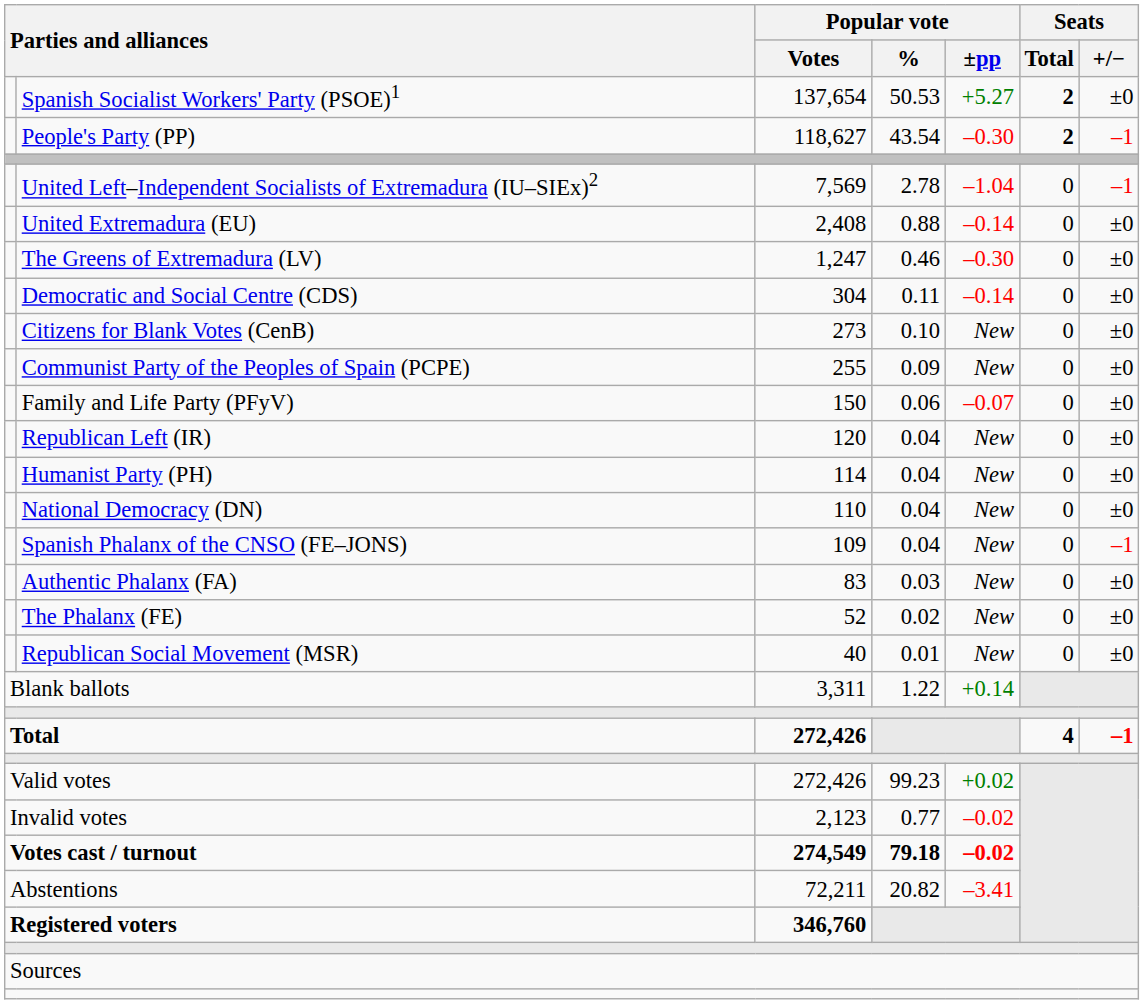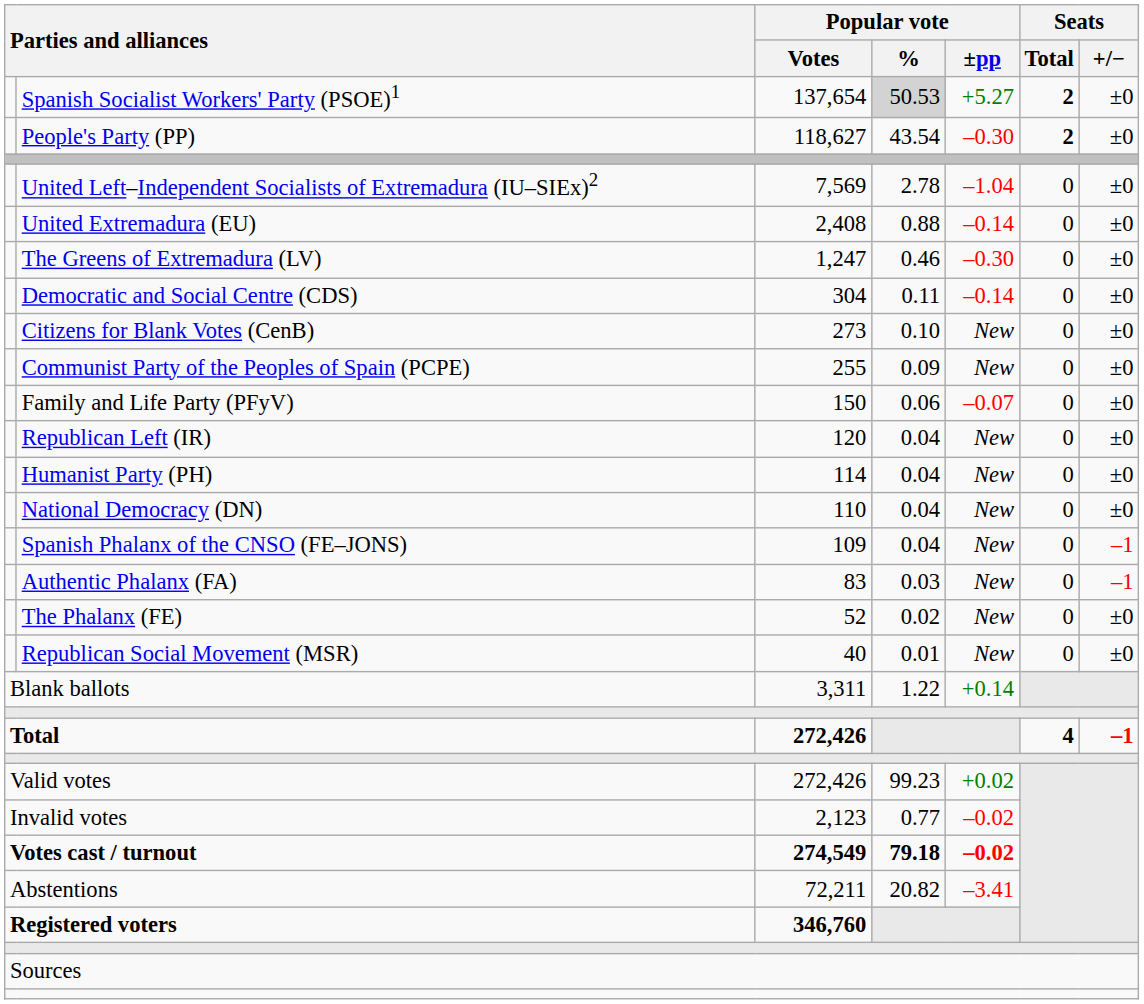(915, 96) no background -> (915, 96) lightgrey background
(1122, 135) –1 -> (1122, 135) ±0
(1122, 185) –1 -> (1122, 185) ±0
(1122, 581) ±0 -> (1122, 581) –1
